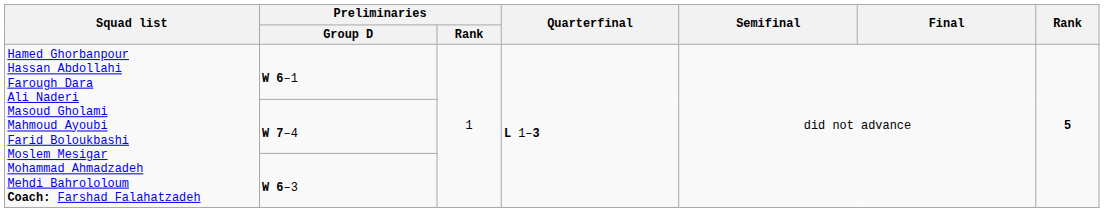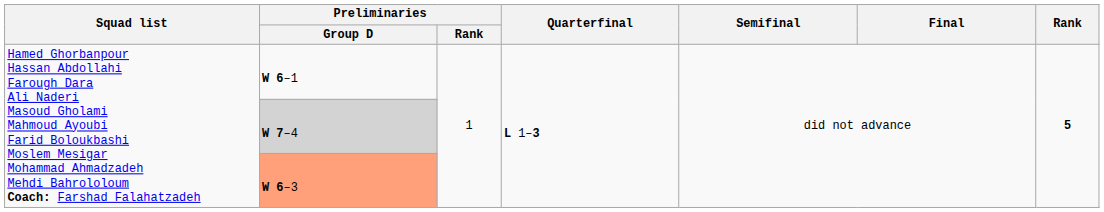(280, 133) no background -> (280, 133) lightgrey background
(280, 187) no background -> (280, 187) lightsalmon background
